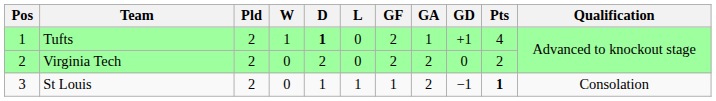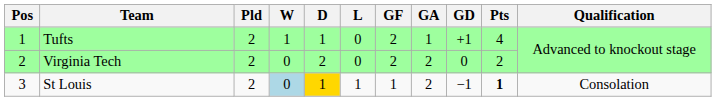(322, 38) bold -> (322, 38) normal
(287, 84) no background -> (287, 84) lightblue background
(322, 84) no background -> (322, 84) gold background
